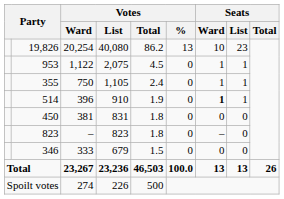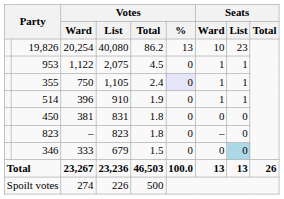(190, 82) no background -> (190, 82) lavender background
(222, 99) bold -> (222, 99) normal
(245, 151) no background -> (245, 151) lightblue background
